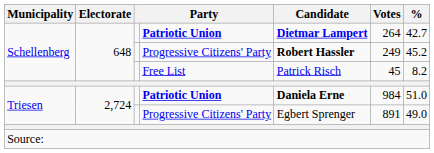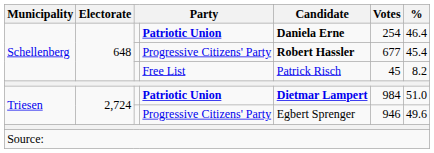(322, 33) Dietmar Lampert -> (311, 33) Daniela Erne
(392, 33) 264 -> (392, 33) 254
(417, 33) 42.7 -> (417, 33) 46.4
(392, 52) 249 -> (392, 52) 677
(417, 52) 45.2 -> (417, 52) 45.4
(311, 95) Daniela Erne -> (322, 95) Dietmar Lampert
(392, 114) 891 -> (392, 114) 946
(417, 114) 49.0 -> (417, 114) 49.6
